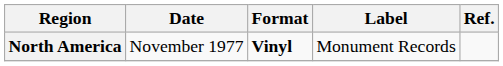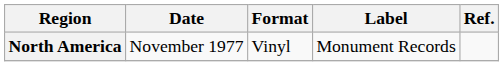(272, 46) bold -> (271, 46) normal
